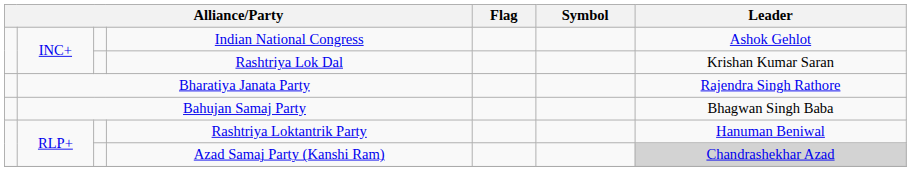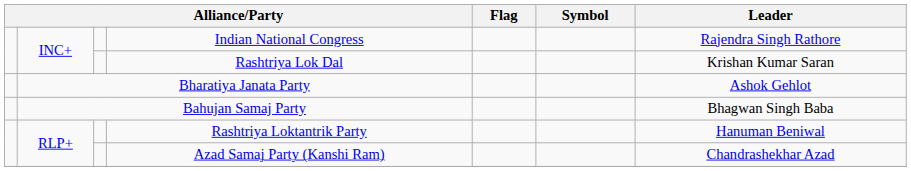(771, 39) Ashok Gehlot -> (771, 39) Rajendra Singh Rathore
(771, 85) Rajendra Singh Rathore -> (771, 85) Ashok Gehlot
(771, 154) lightgrey background -> (771, 154) no background
